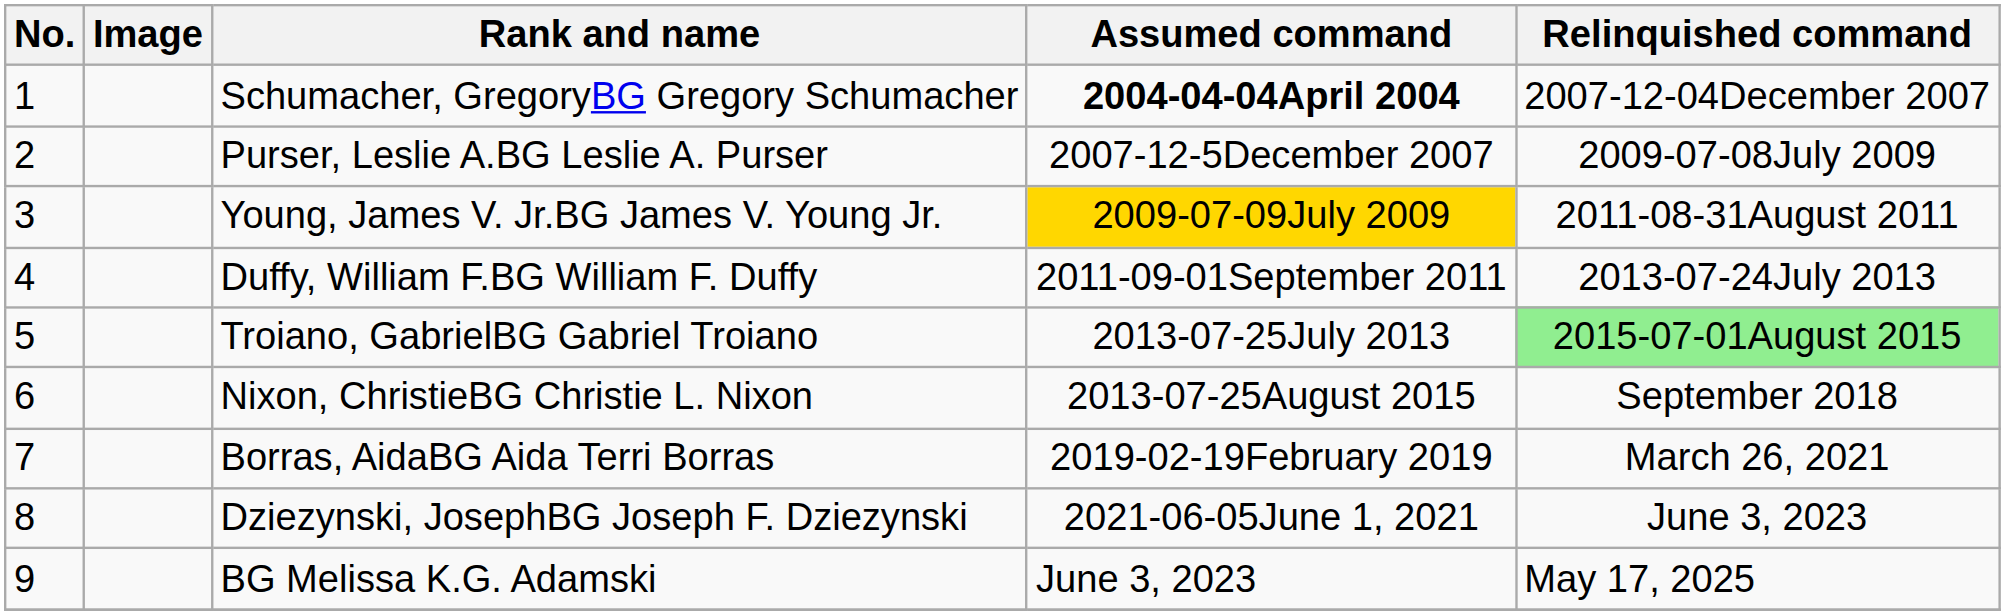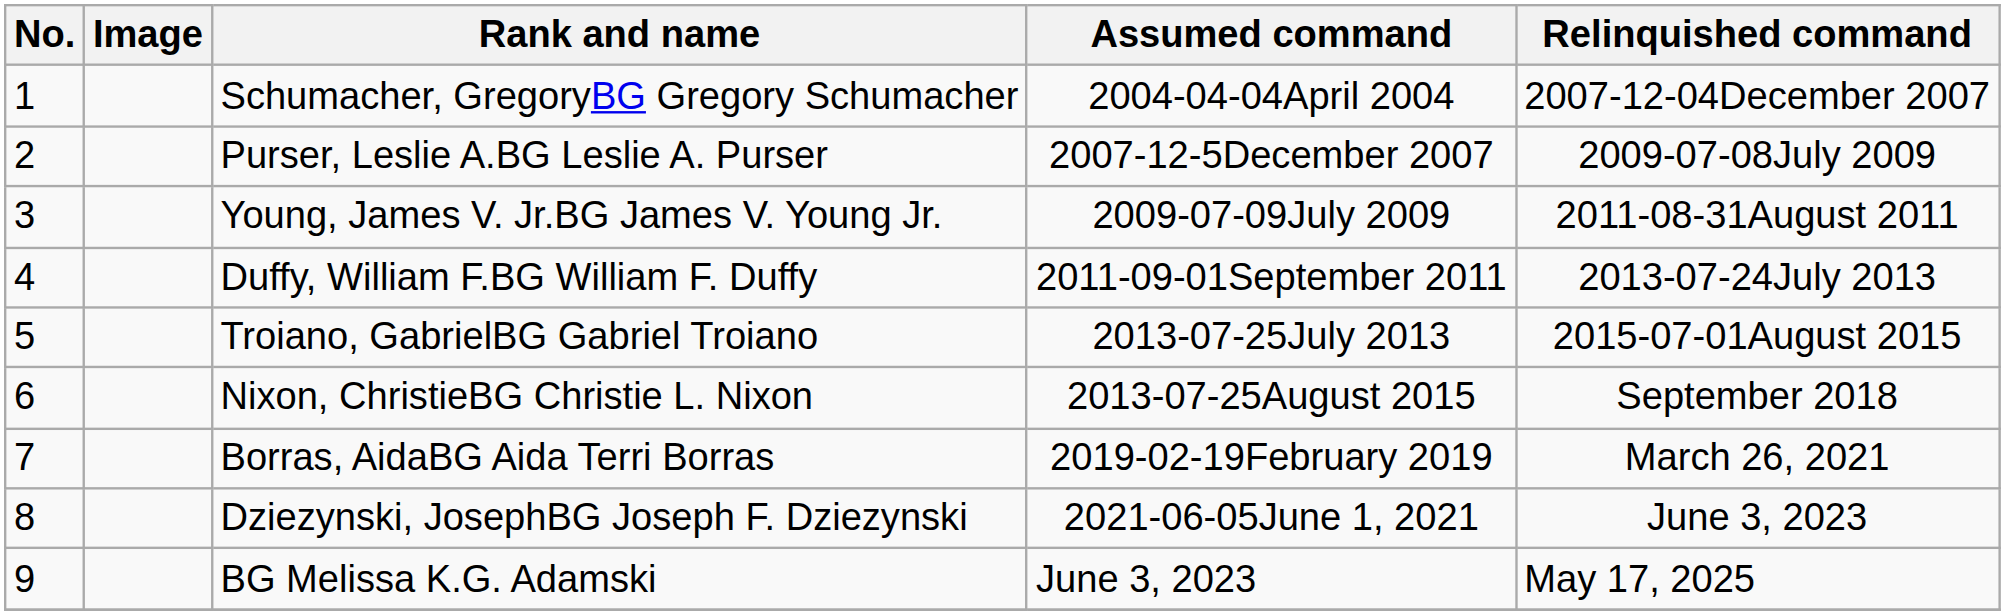(1271, 95) bold -> (1271, 95) normal
(1271, 215) gold background -> (1271, 215) no background
(1757, 336) lightgreen background -> (1757, 336) no background
